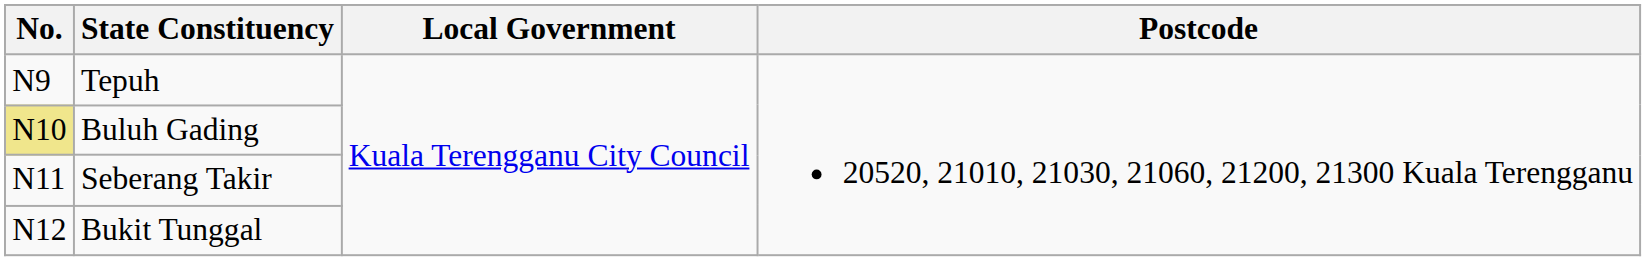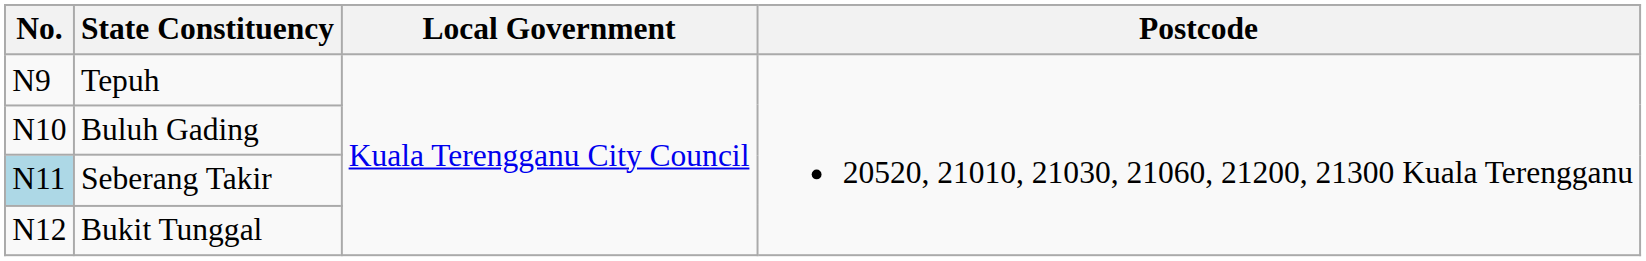(39, 129) khaki background -> (39, 129) no background
(39, 179) no background -> (39, 179) lightblue background
